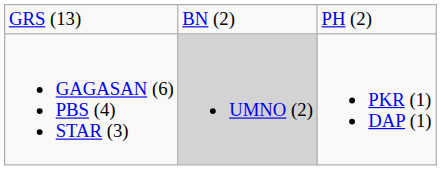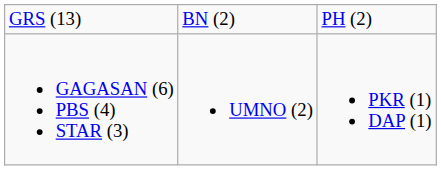(248, 110) lightgrey background -> (248, 110) no background
